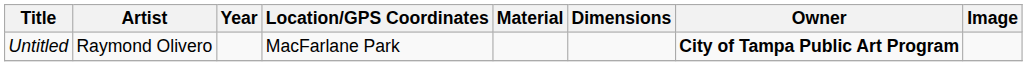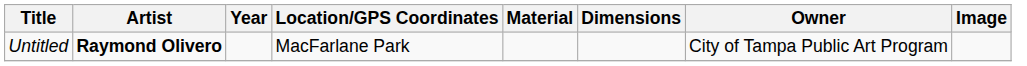(144, 46) normal -> (149, 46) bold
(819, 46) bold -> (819, 46) normal
